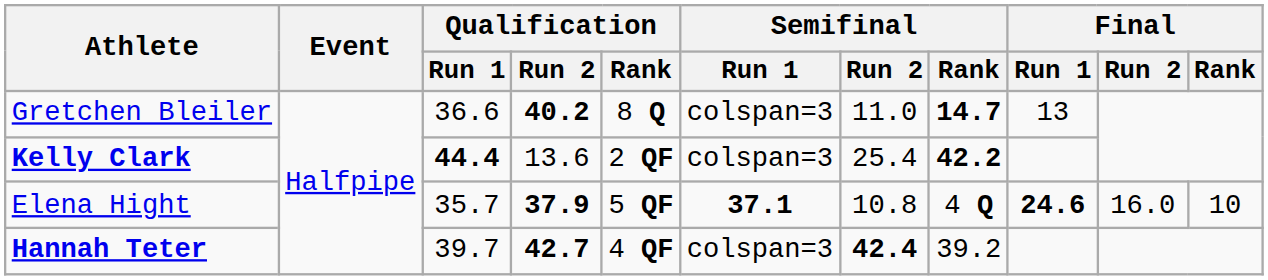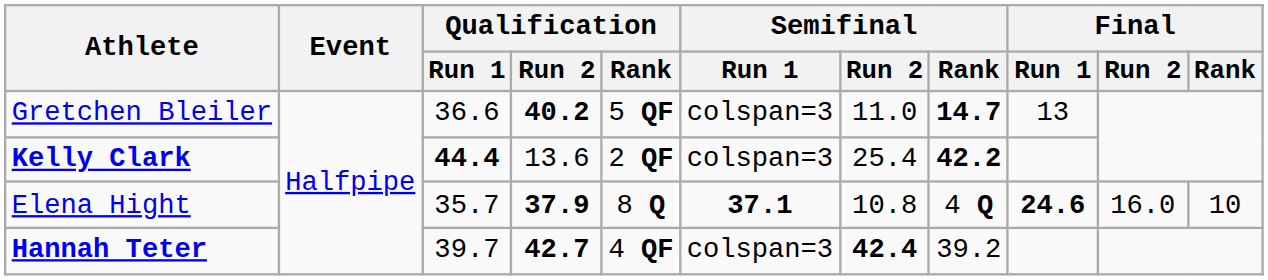(641, 114) 8 Q -> (641, 114) 5 QF
(641, 205) 5 QF -> (641, 205) 8 Q
